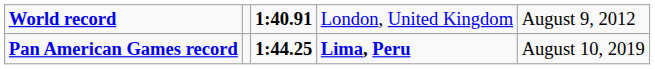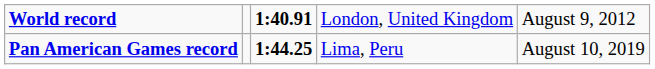(366, 48) bold -> (362, 48) normal
